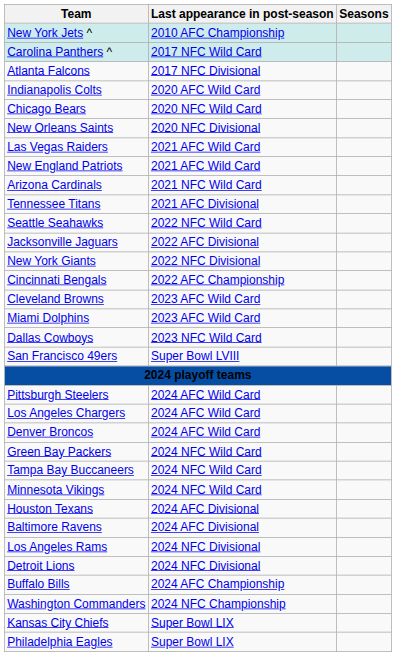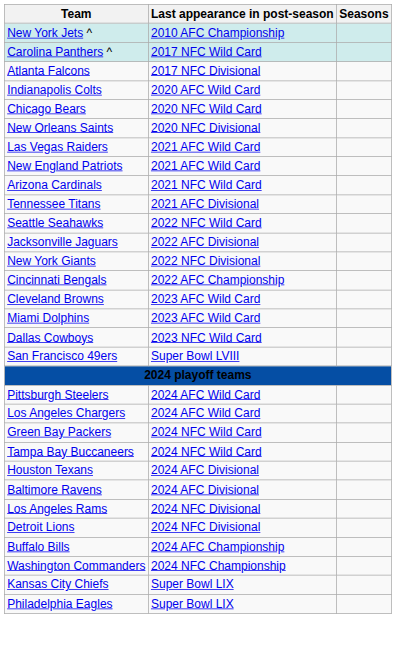- row: (50, 432)
- row: (56, 489)
